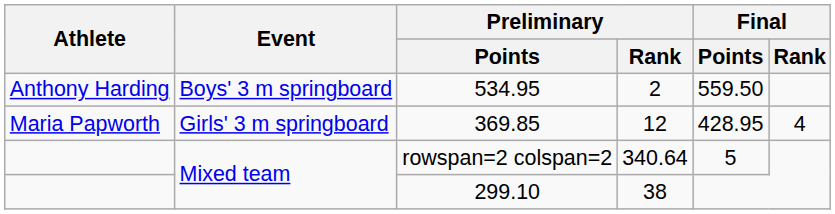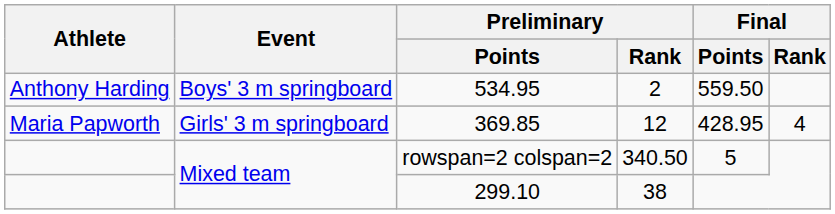(655, 158) 340.64 -> (655, 158) 340.50
